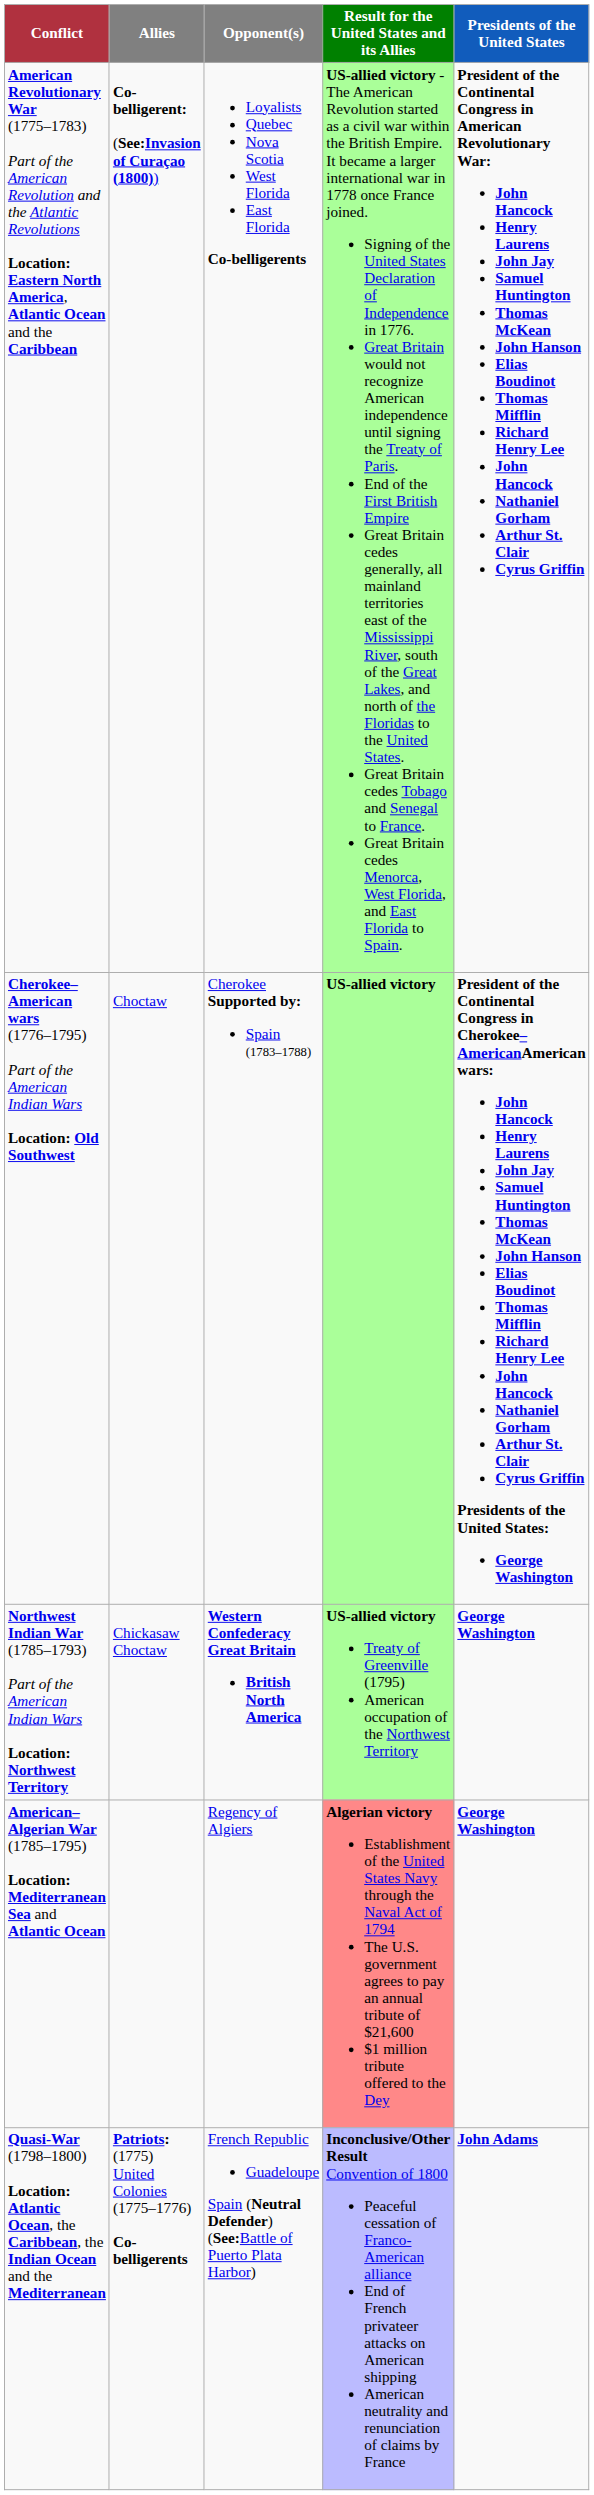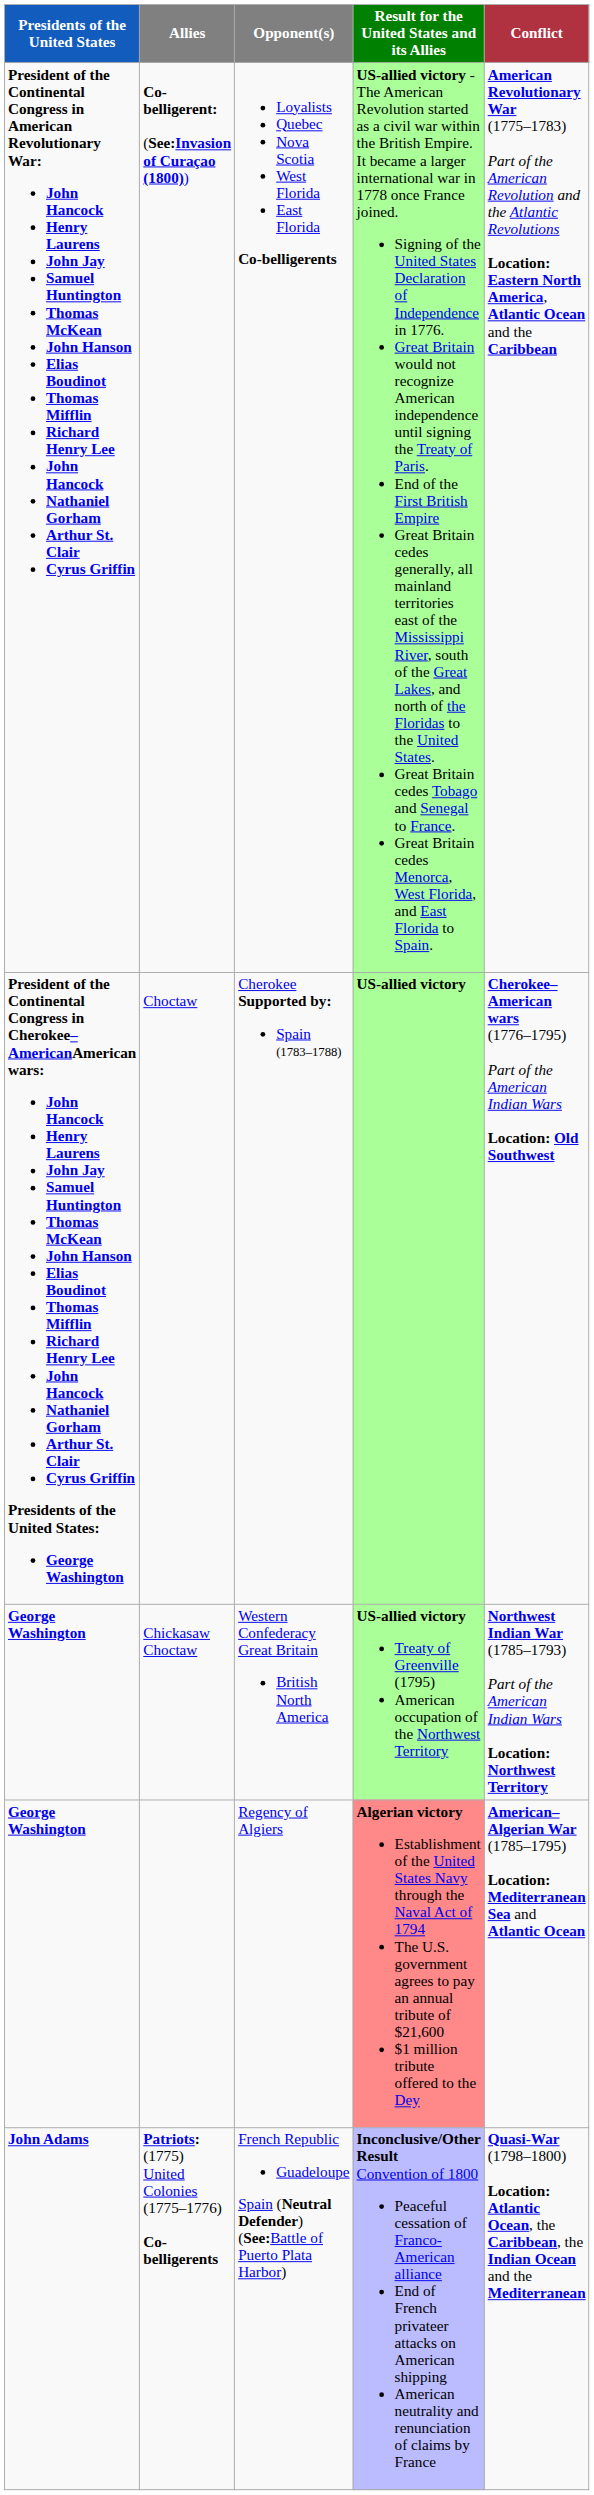columns swapped: (57, 33) <-> (521, 33)
(263, 1667) bold -> (294, 1667) normal
